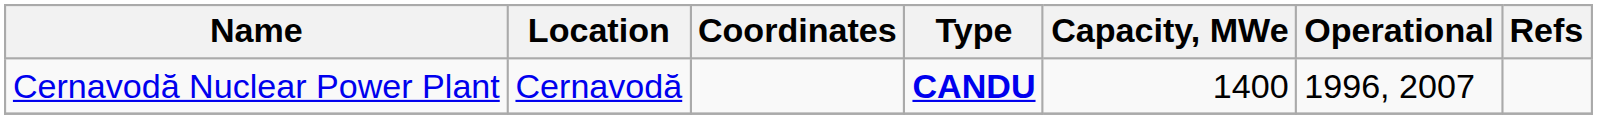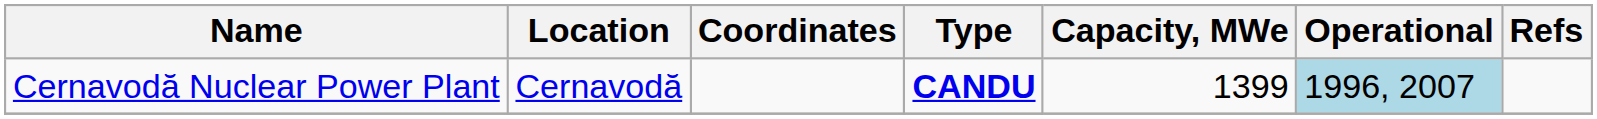(1251, 85) 1400 -> (1251, 85) 1399
(1390, 85) no background -> (1390, 85) lightblue background
